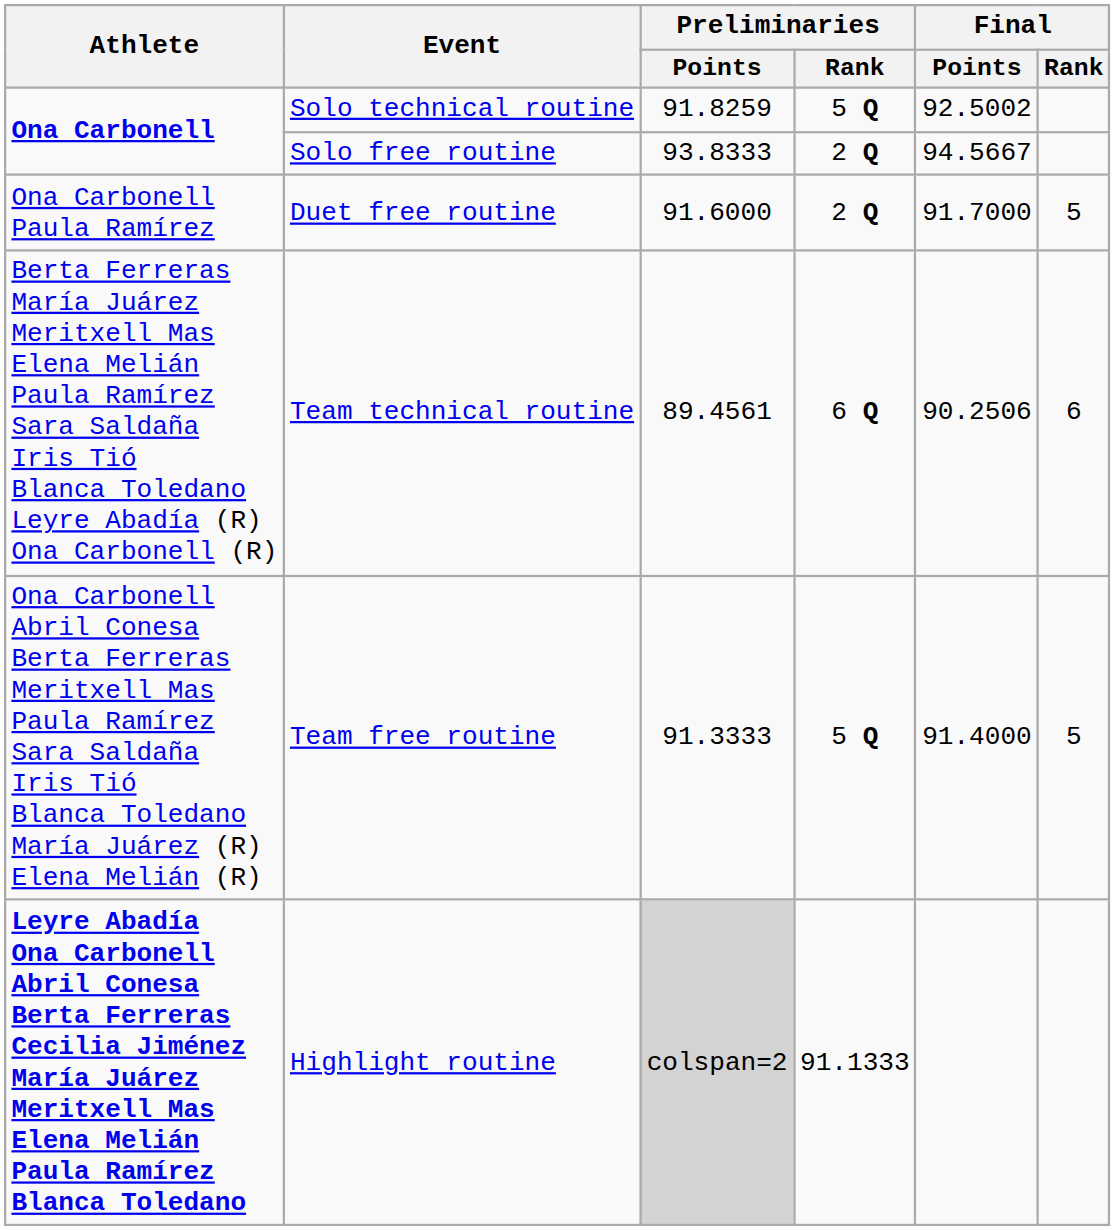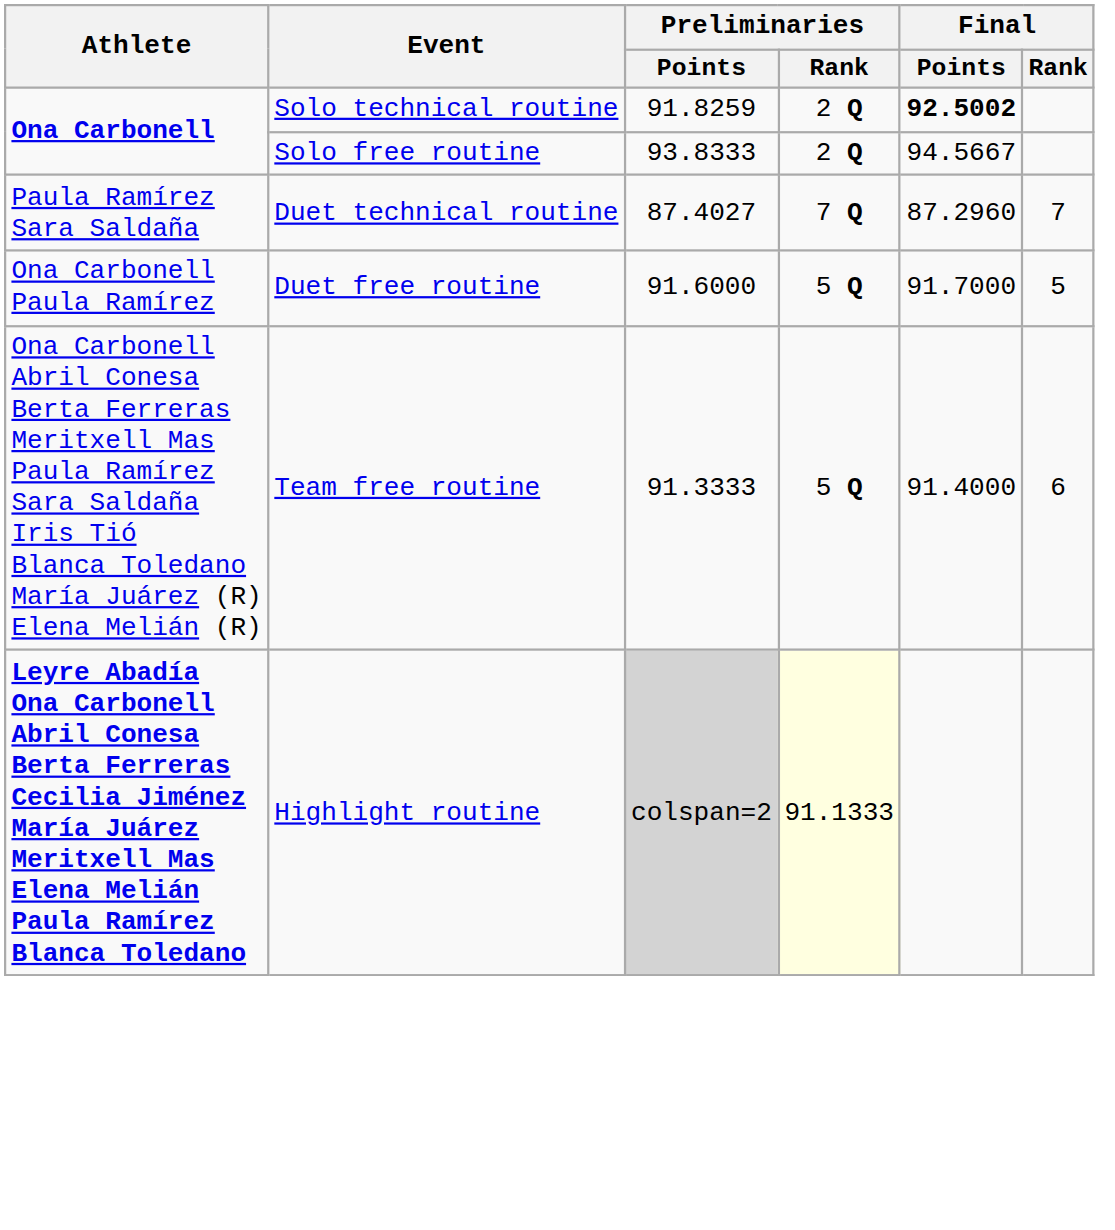(855, 109) 5 Q -> (839, 109) 2 Q
(977, 109) normal -> (961, 109) bold
+ row: (446, 213)
(855, 213) 2 Q -> (839, 288) 5 Q
- row: (462, 413)
(1074, 737) 5 -> (1058, 488) 6
(855, 1062) no background -> (839, 813) lightyellow background
